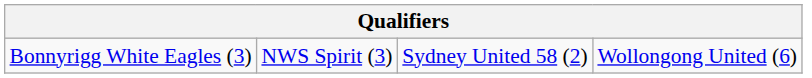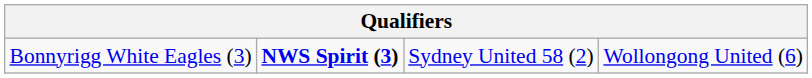(327, 55) normal -> (330, 55) bold
